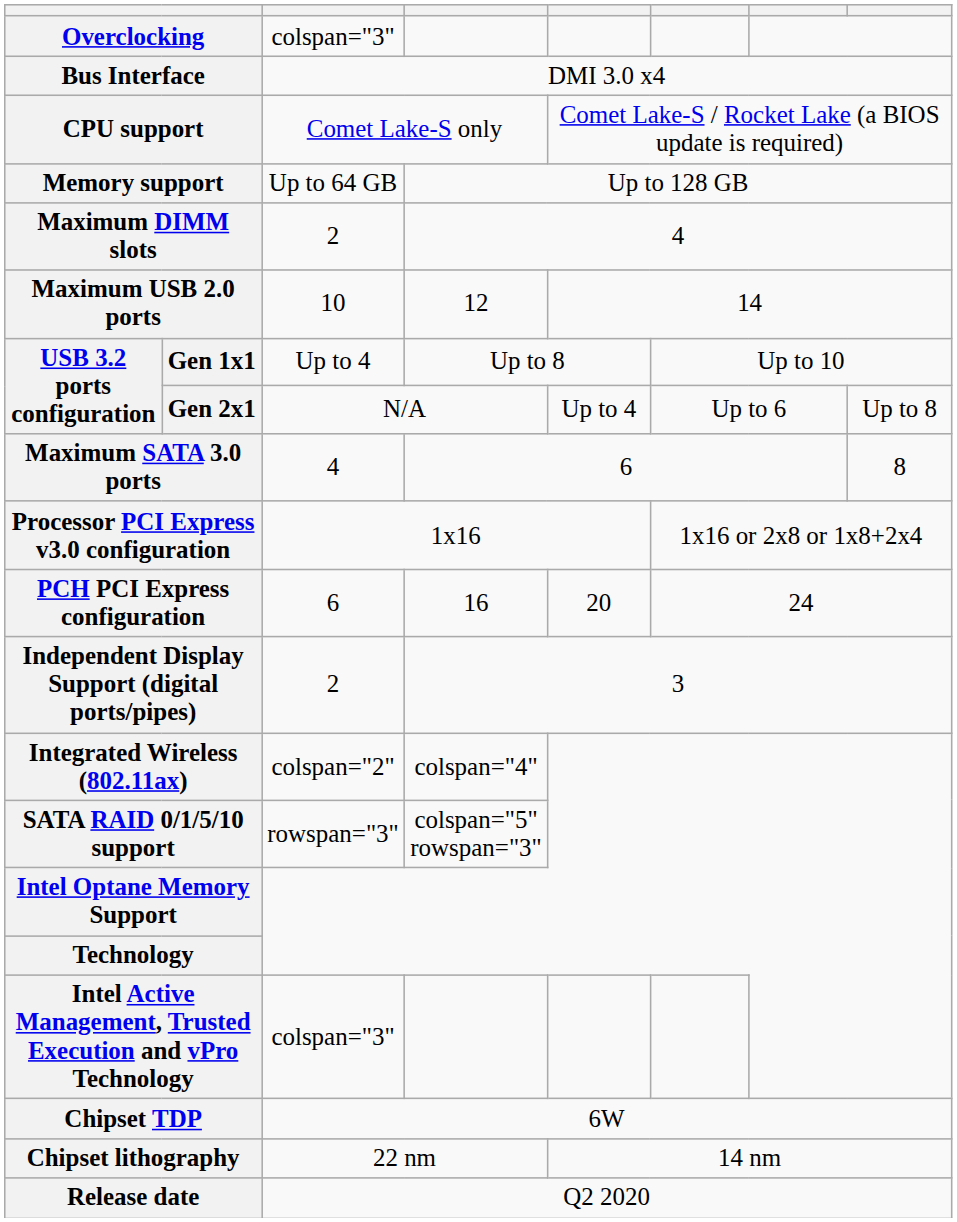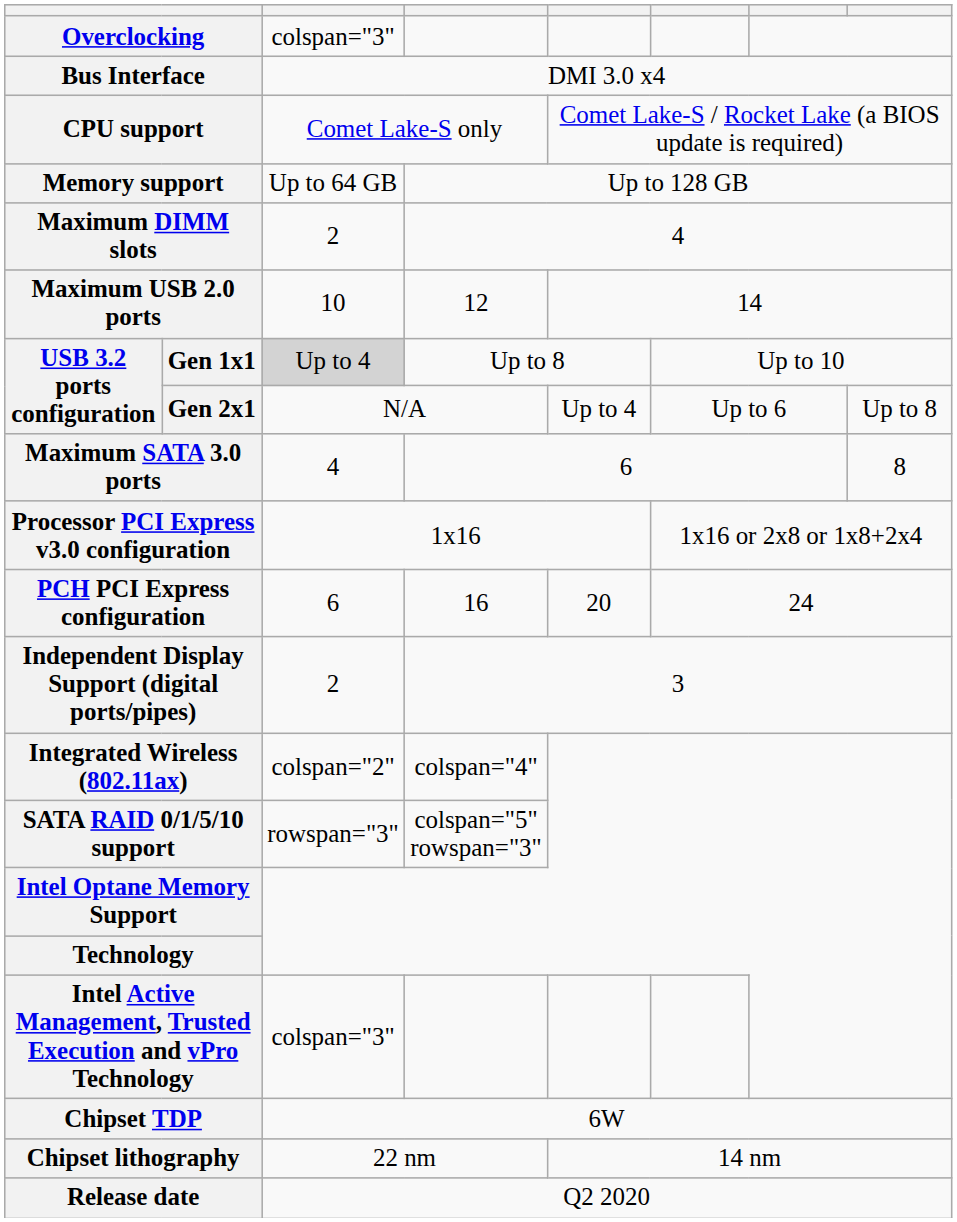(333, 361) no background -> (333, 361) lightgrey background
